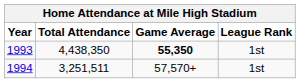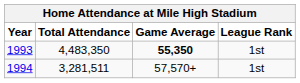(84, 50) 4,438,350 -> (84, 50) 4,483,350
(84, 68) 3,251,511 -> (84, 68) 3,281,511
